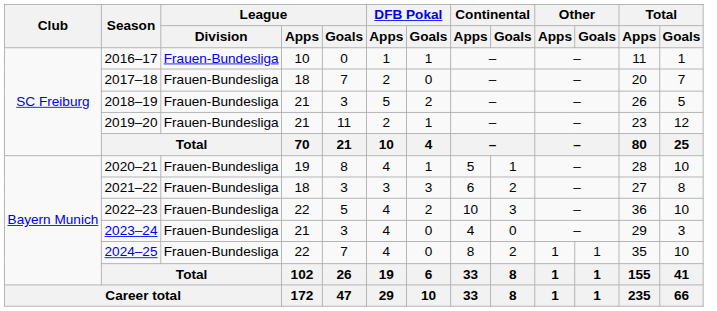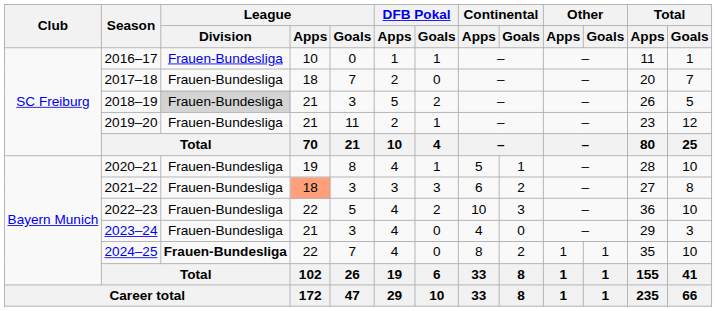(221, 101) no background -> (225, 101) lightgrey background
(302, 187) no background -> (310, 187) lightsalmon background
(221, 252) normal -> (225, 252) bold
